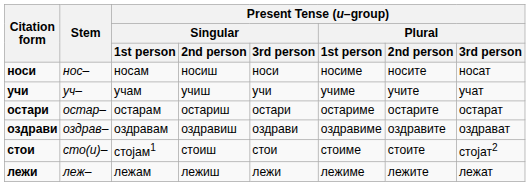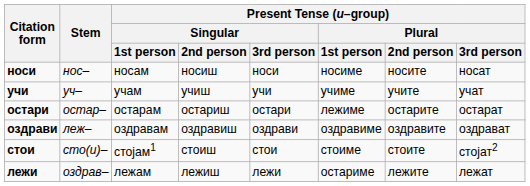(348, 110) остариме -> (343, 110) лежиме
(86, 129) оздрав– -> (77, 129) леж–
(77, 171) леж– -> (86, 171) оздрав–
(343, 171) лежиме -> (348, 171) остариме
